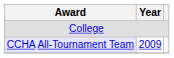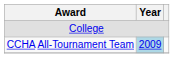(70, 45) lavender background -> (70, 45) no background
(150, 45) no background -> (150, 45) lightblue background
